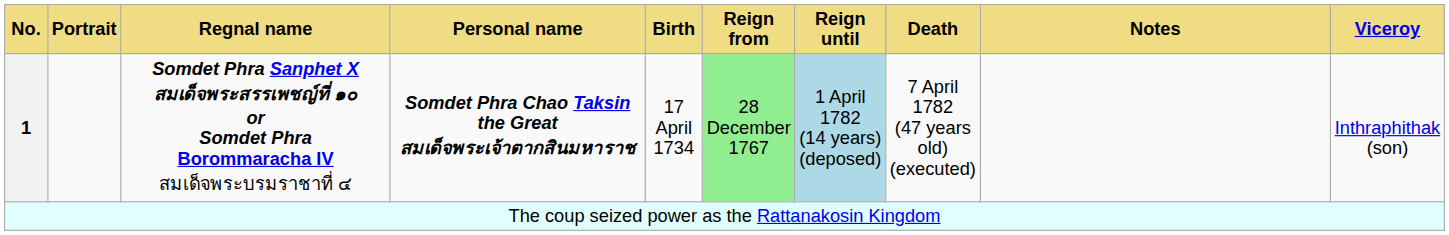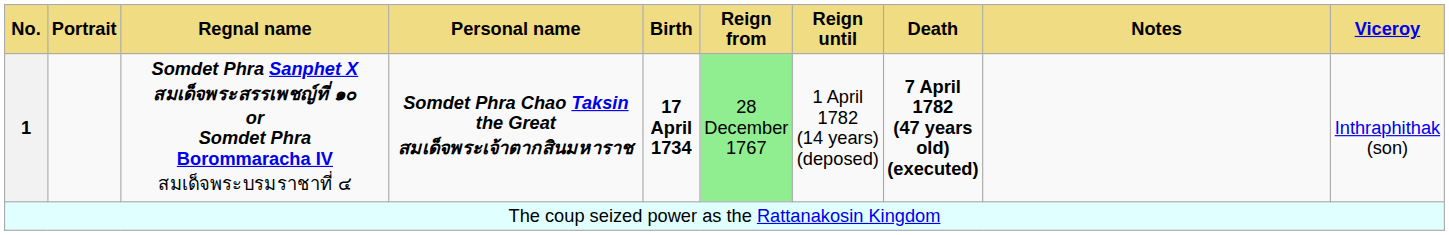(674, 127) normal -> (671, 127) bold
(840, 127) lightblue background -> (838, 127) no background
(933, 127) normal -> (933, 127) bold
